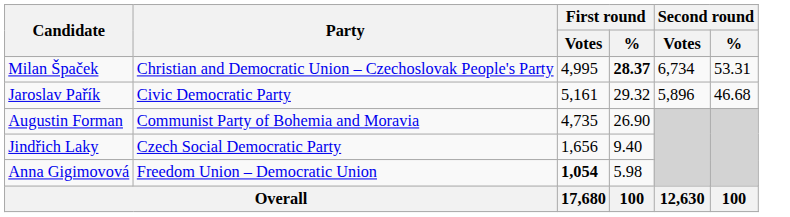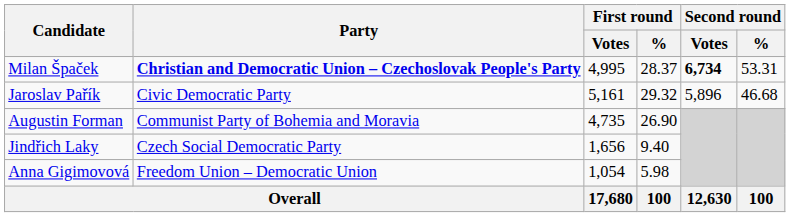(345, 69) normal -> (359, 69) bold
(632, 69) bold -> (659, 69) normal
(676, 69) normal -> (703, 69) bold
(579, 172) bold -> (606, 172) normal
